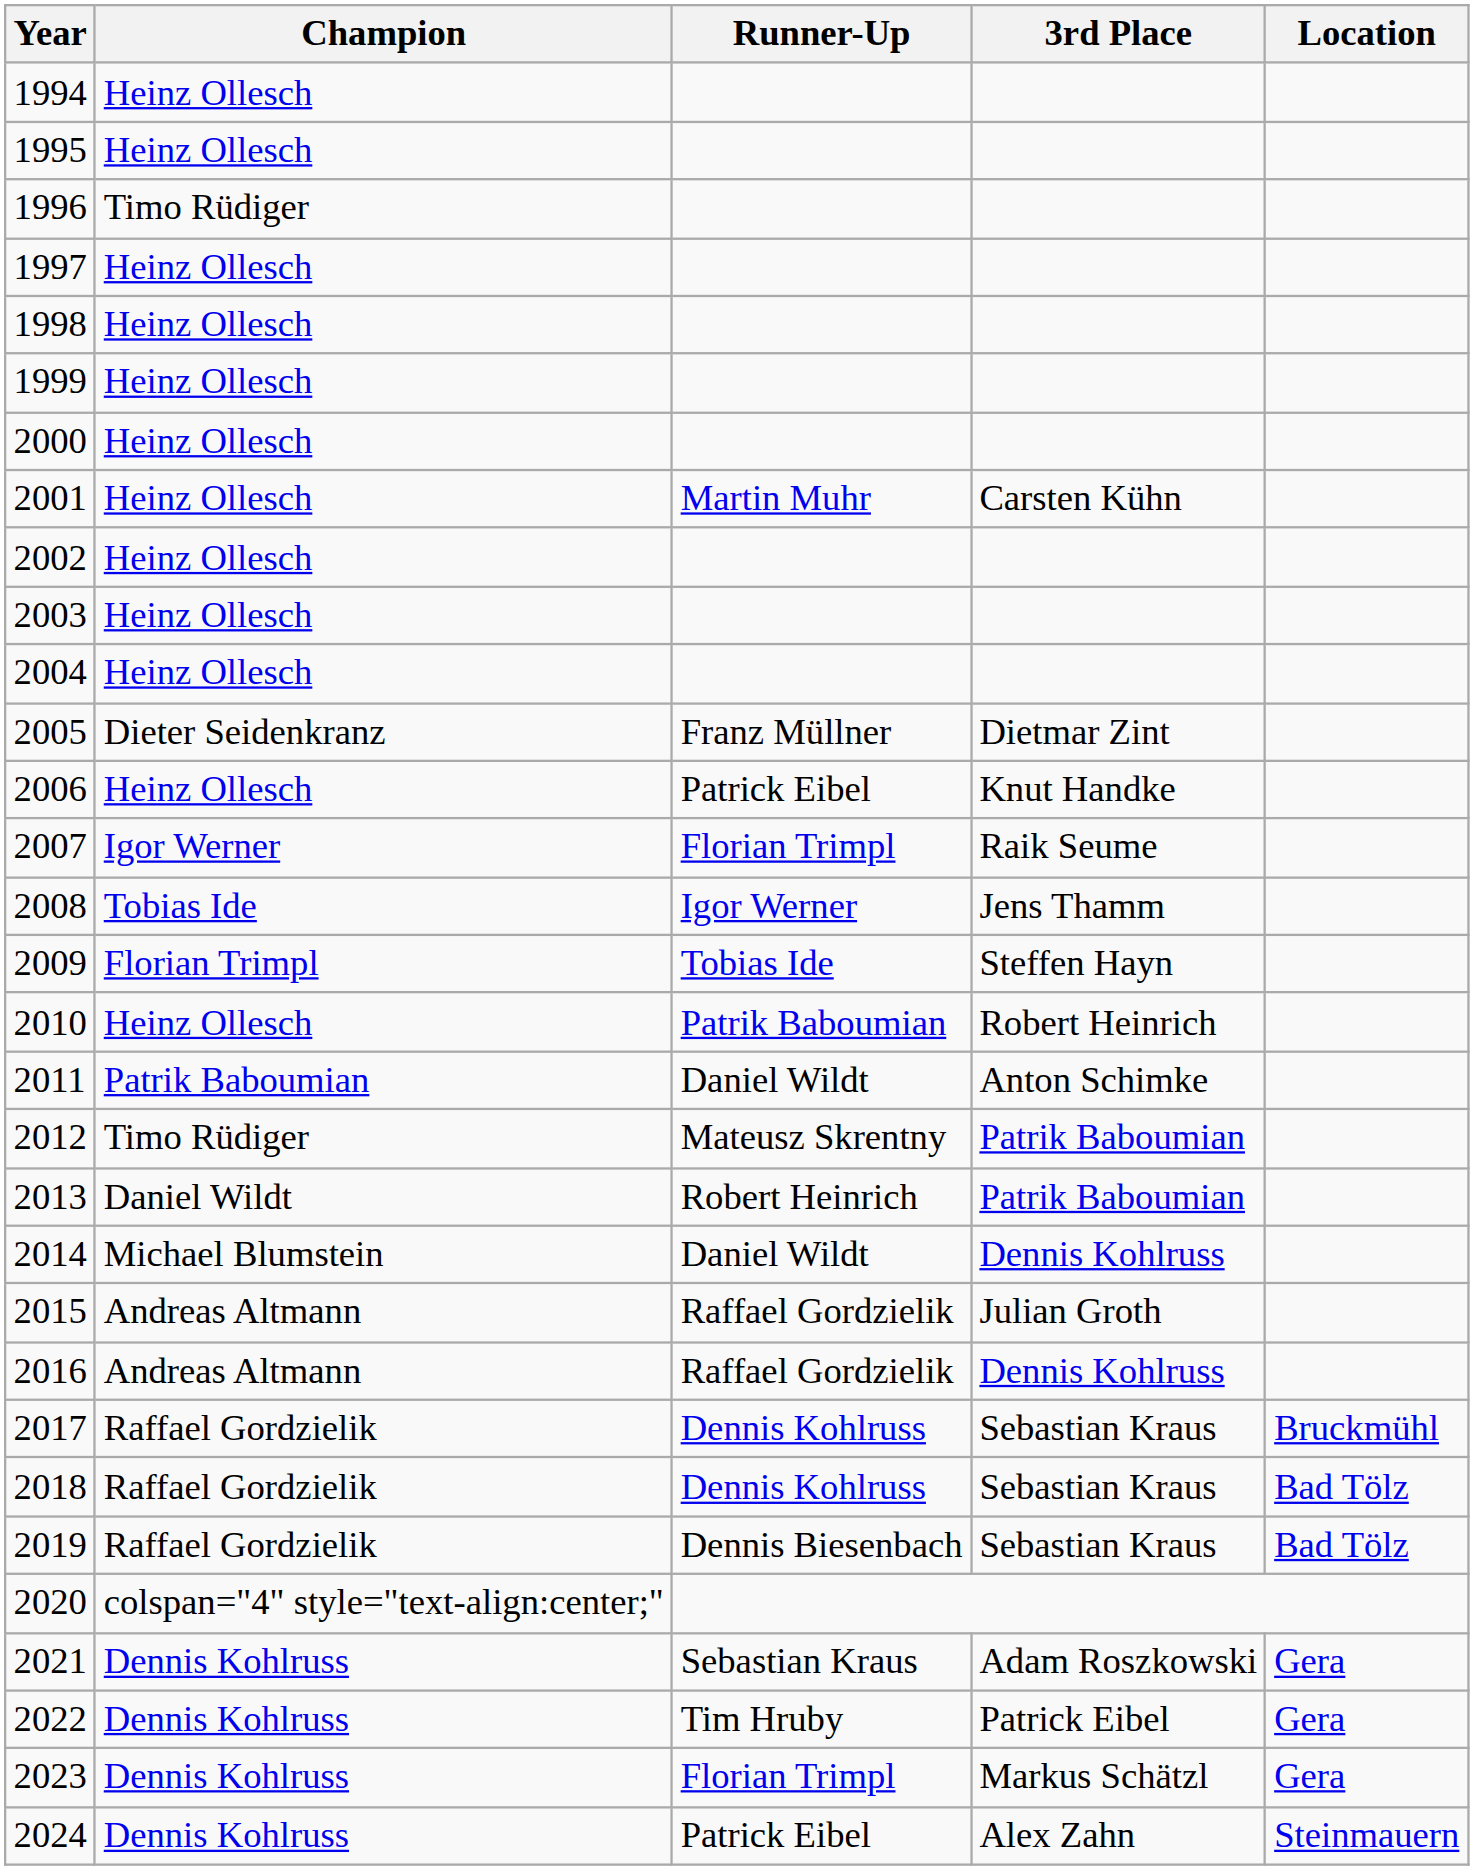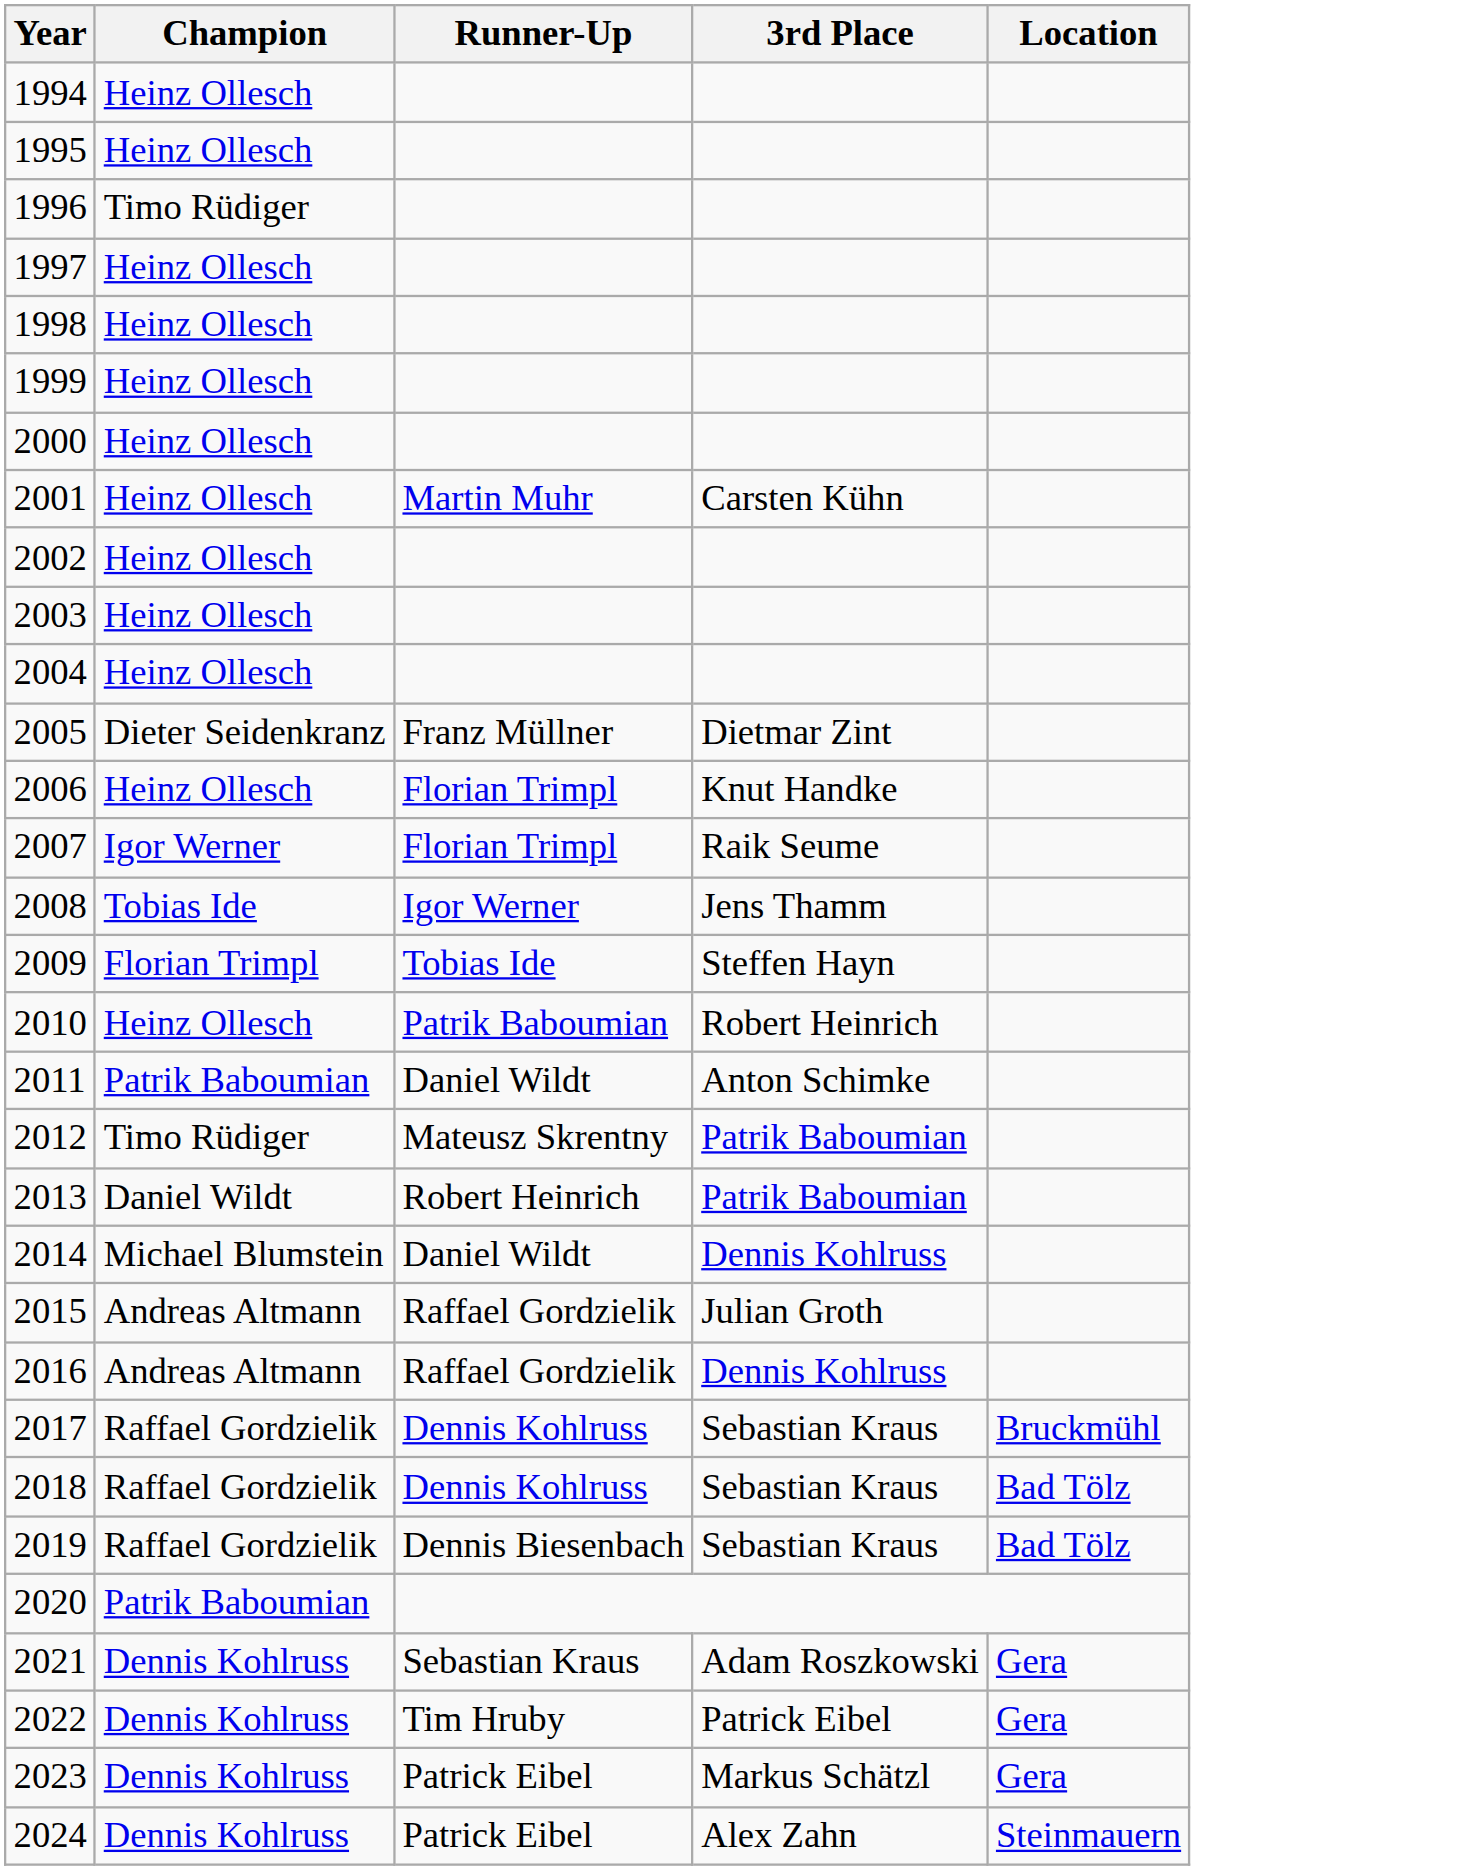(776, 788) Patrick Eibel -> (510, 788) Florian Trimpl
(384, 1602) colspan="4" style="text-align:center;" -> (237, 1602) Patrik Baboumian
(788, 1776) Florian Trimpl -> (498, 1776) Patrick Eibel
